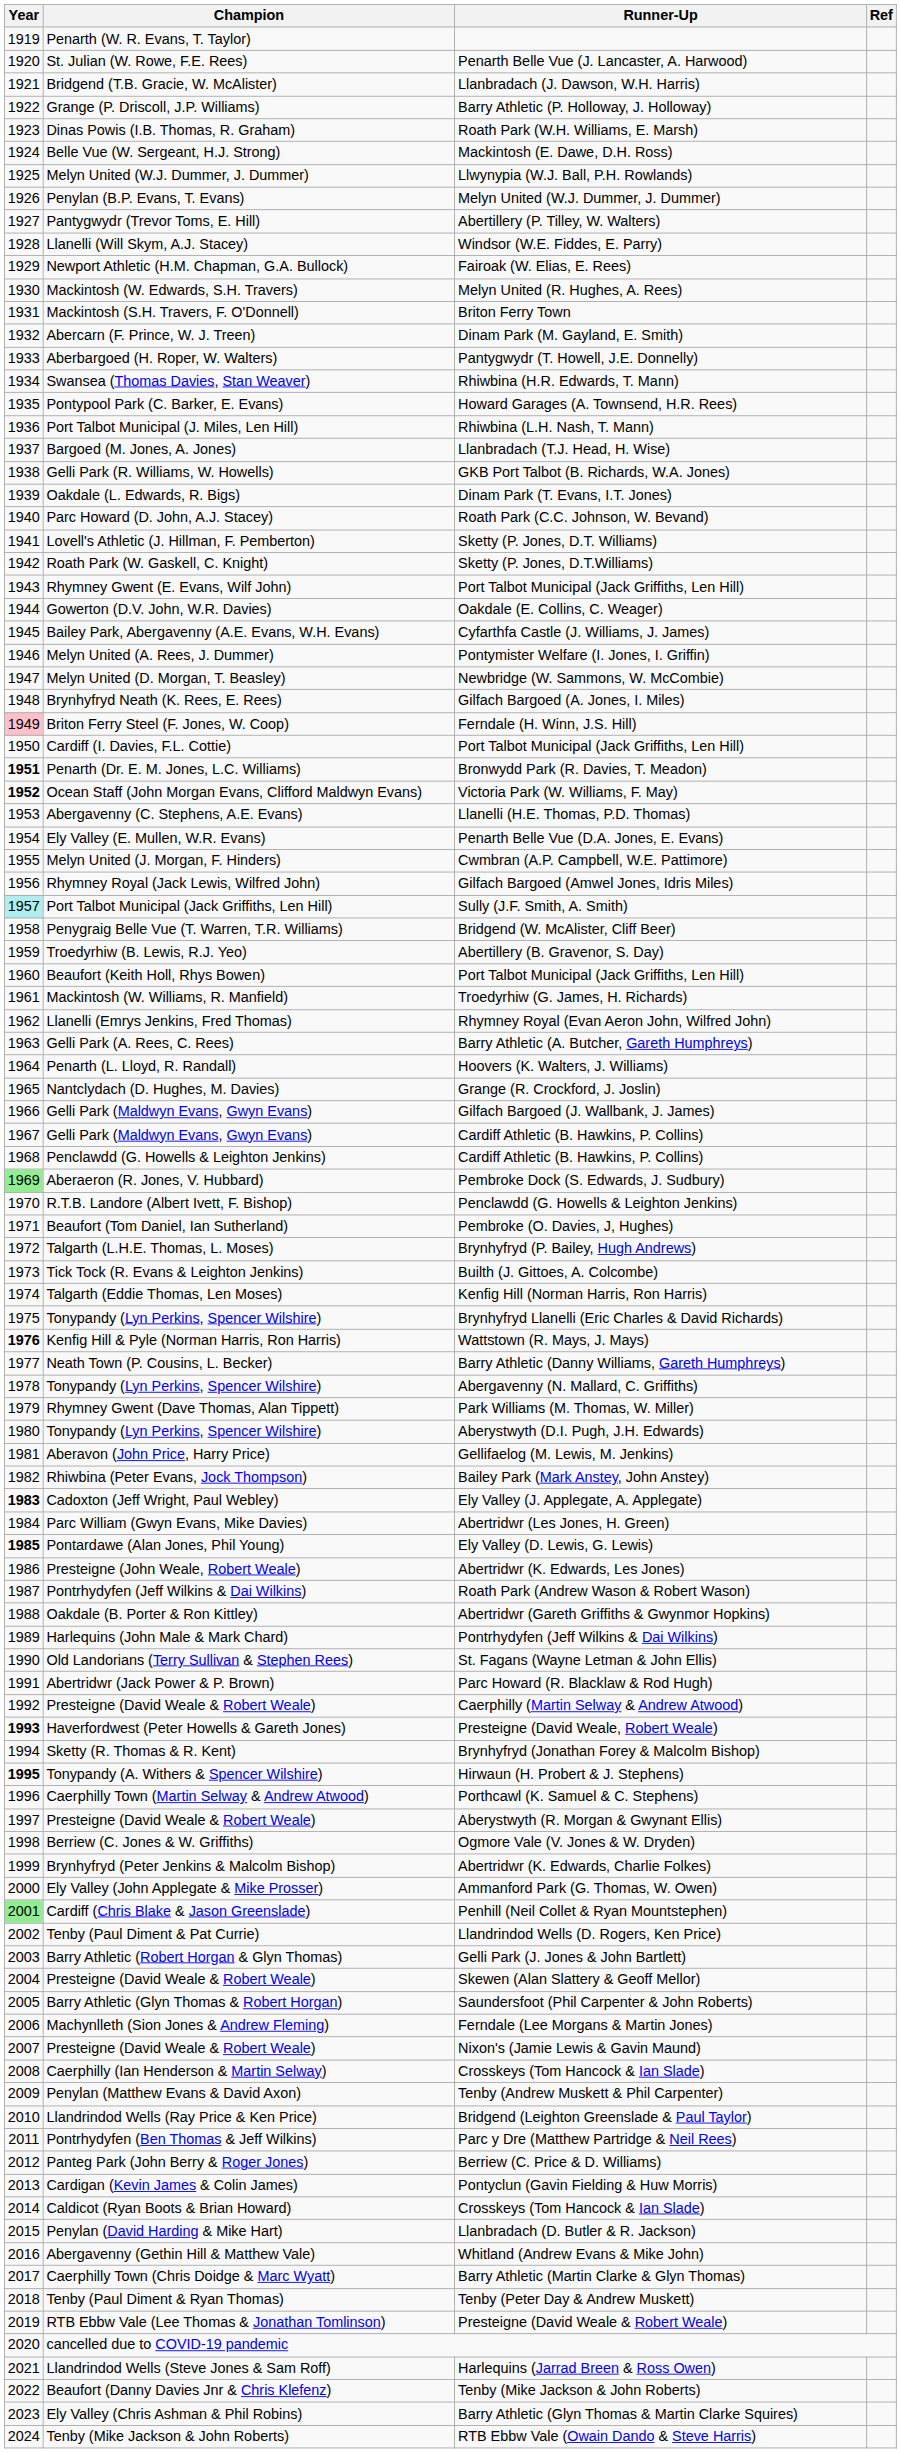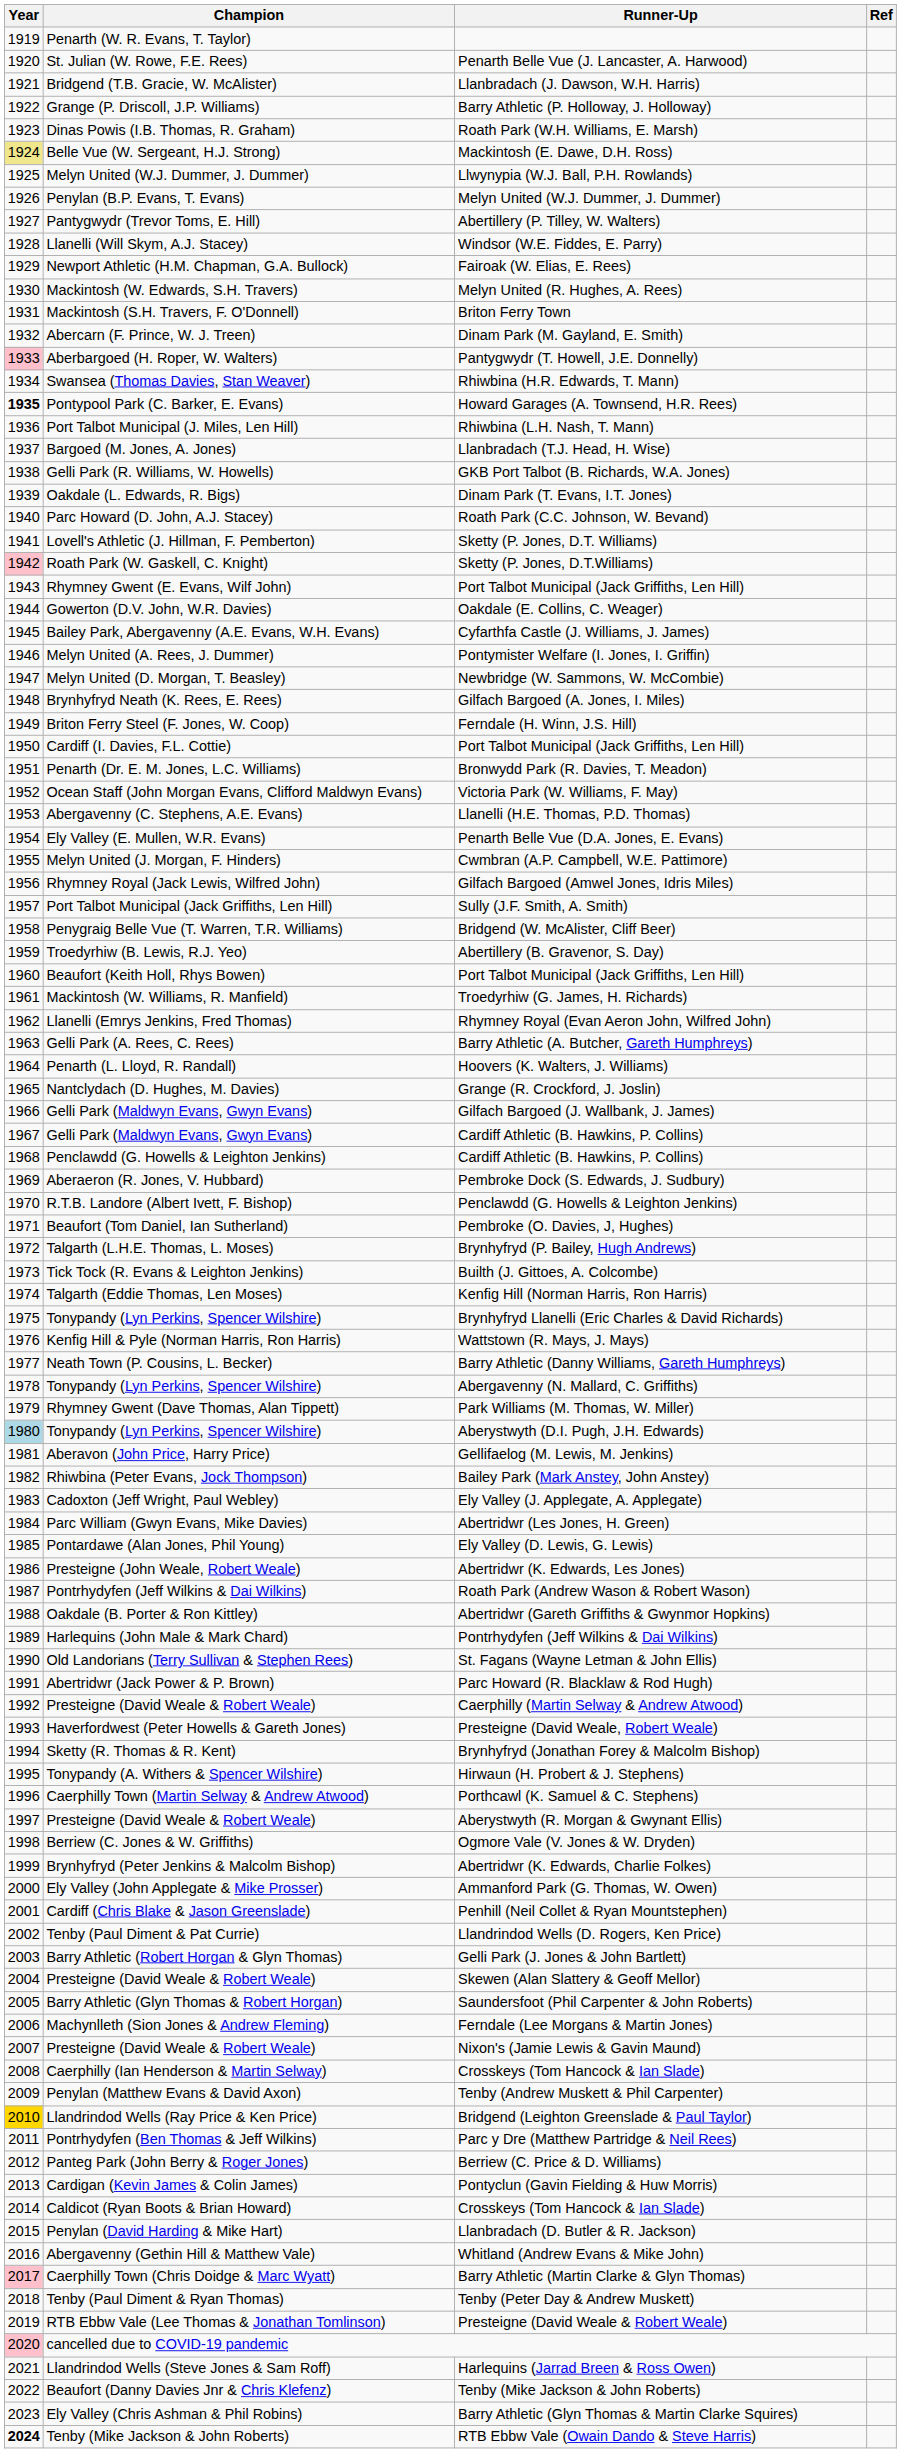(24, 152) no background -> (24, 152) khaki background
(24, 358) no background -> (24, 358) pink background
(24, 404) normal -> (24, 404) bold
(24, 564) no background -> (24, 564) pink background
(24, 723) pink background -> (24, 723) no background
(24, 769) bold -> (24, 769) normal
(24, 792) bold -> (24, 792) normal
(24, 906) paleturquoise background -> (24, 906) no background
(24, 1180) lightgreen background -> (24, 1180) no background
(24, 1340) bold -> (24, 1340) normal
(24, 1431) no background -> (24, 1431) lightblue background
(24, 1500) bold -> (24, 1500) normal
(24, 1546) bold -> (24, 1546) normal
(24, 1728) bold -> (24, 1728) normal
(24, 1774) bold -> (24, 1774) normal
(24, 1911) lightgreen background -> (24, 1911) no background
(24, 2116) no background -> (24, 2116) gold background
(24, 2276) no background -> (24, 2276) pink background
(24, 2345) no background -> (24, 2345) pink background
(24, 2436) normal -> (24, 2436) bold
